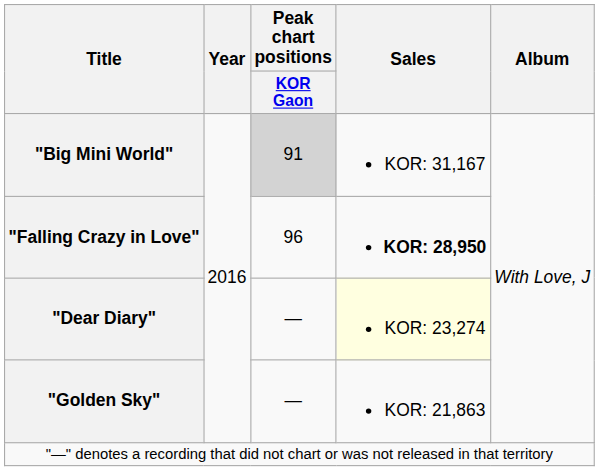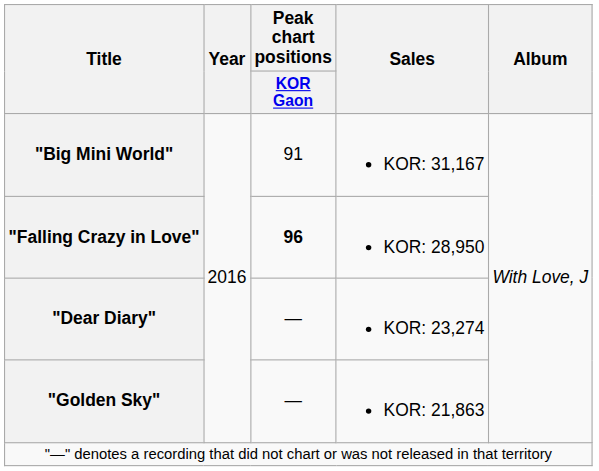(293, 154) lightgrey background -> (293, 154) no background
(293, 236) normal -> (293, 236) bold
(413, 247) bold -> (412, 247) normal
(413, 329) lightyellow background -> (412, 329) no background
